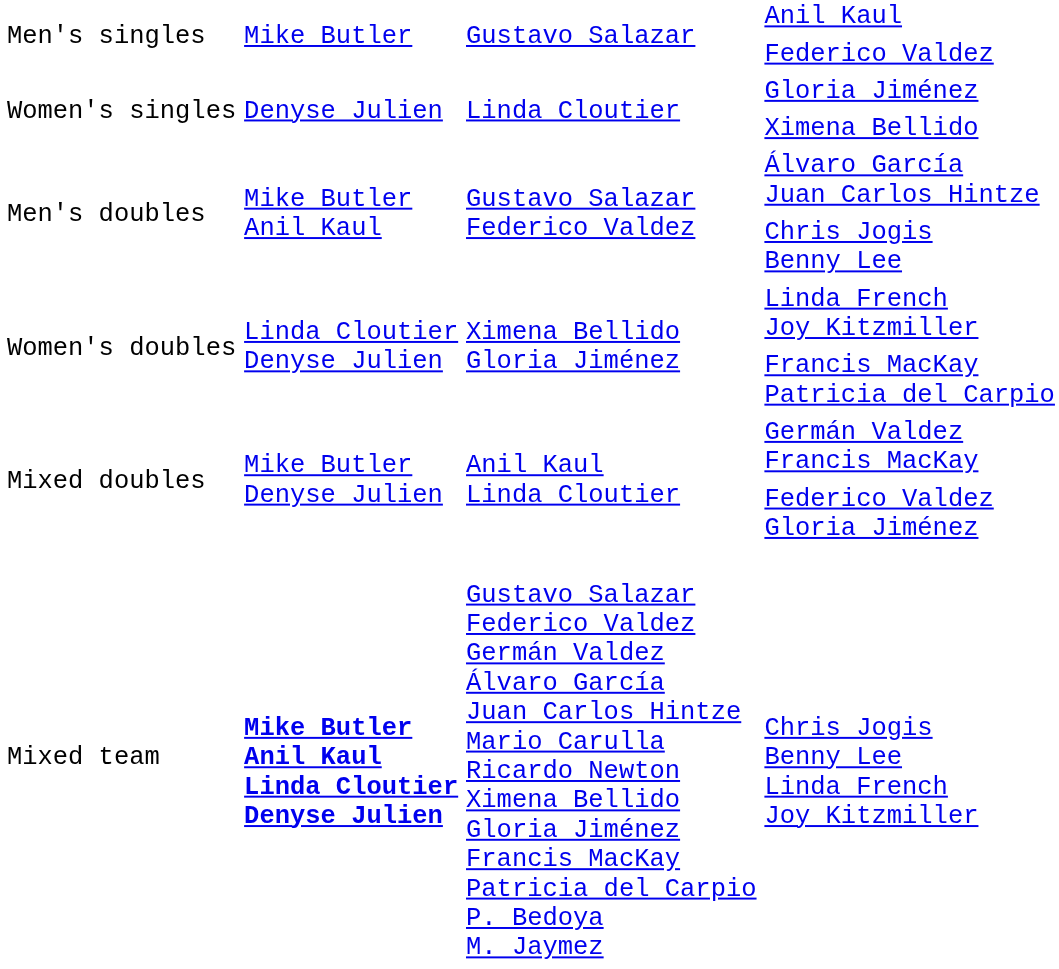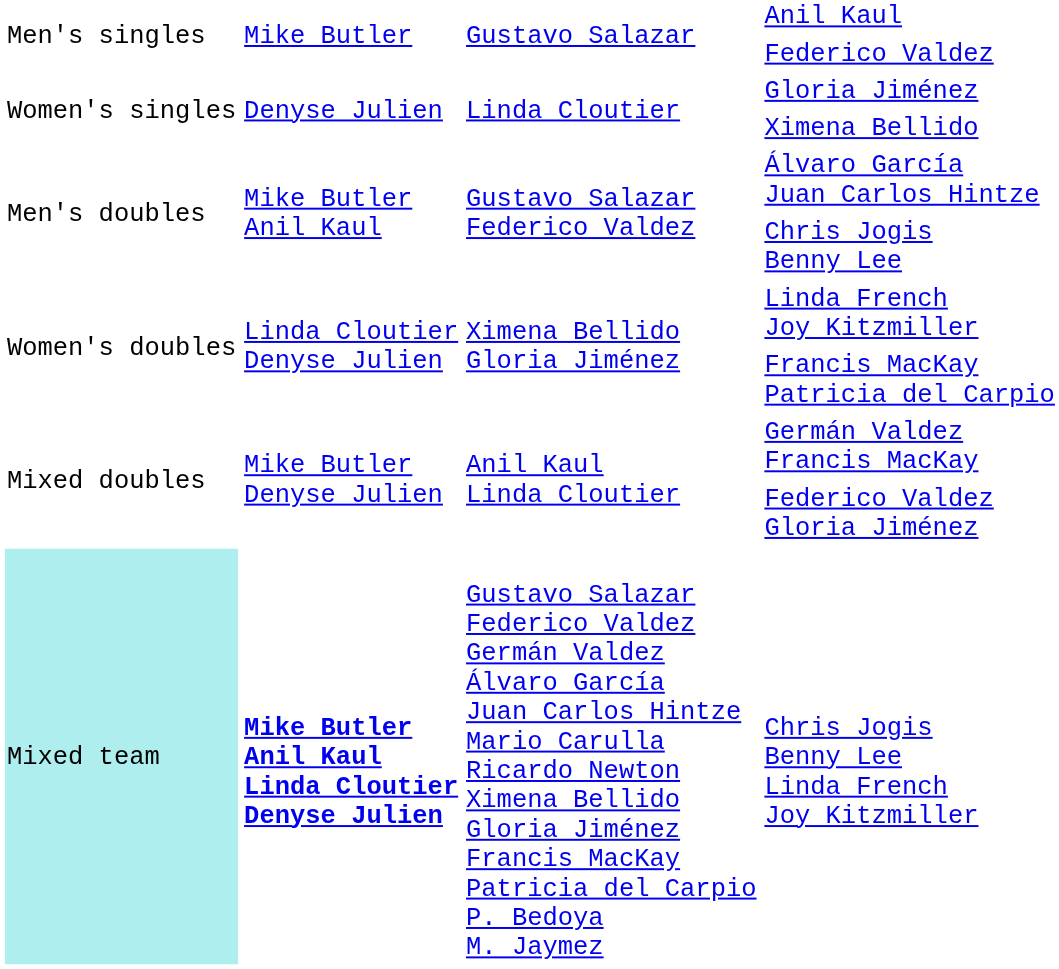(83, 756) no background -> (83, 756) paleturquoise background
